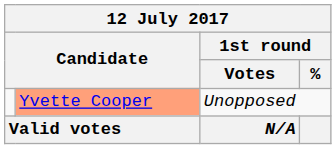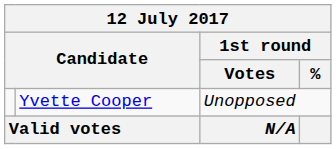(86, 102) lightsalmon background -> (86, 102) no background
